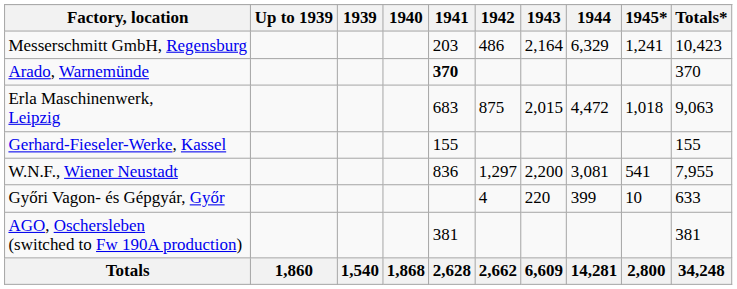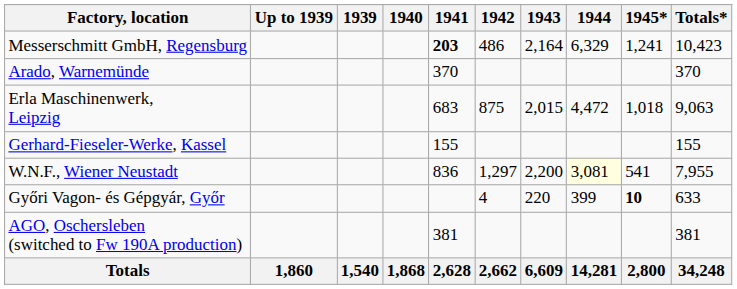(445, 44) normal -> (445, 44) bold
(445, 71) bold -> (445, 71) normal
(590, 171) no background -> (590, 171) lightyellow background
(634, 198) normal -> (634, 198) bold
